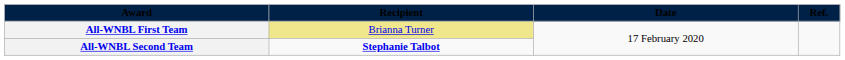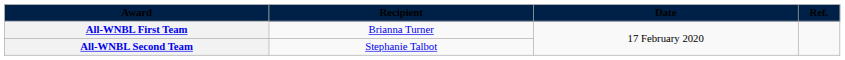(401, 30) khaki background -> (401, 30) no background
(401, 47) bold -> (401, 47) normal
